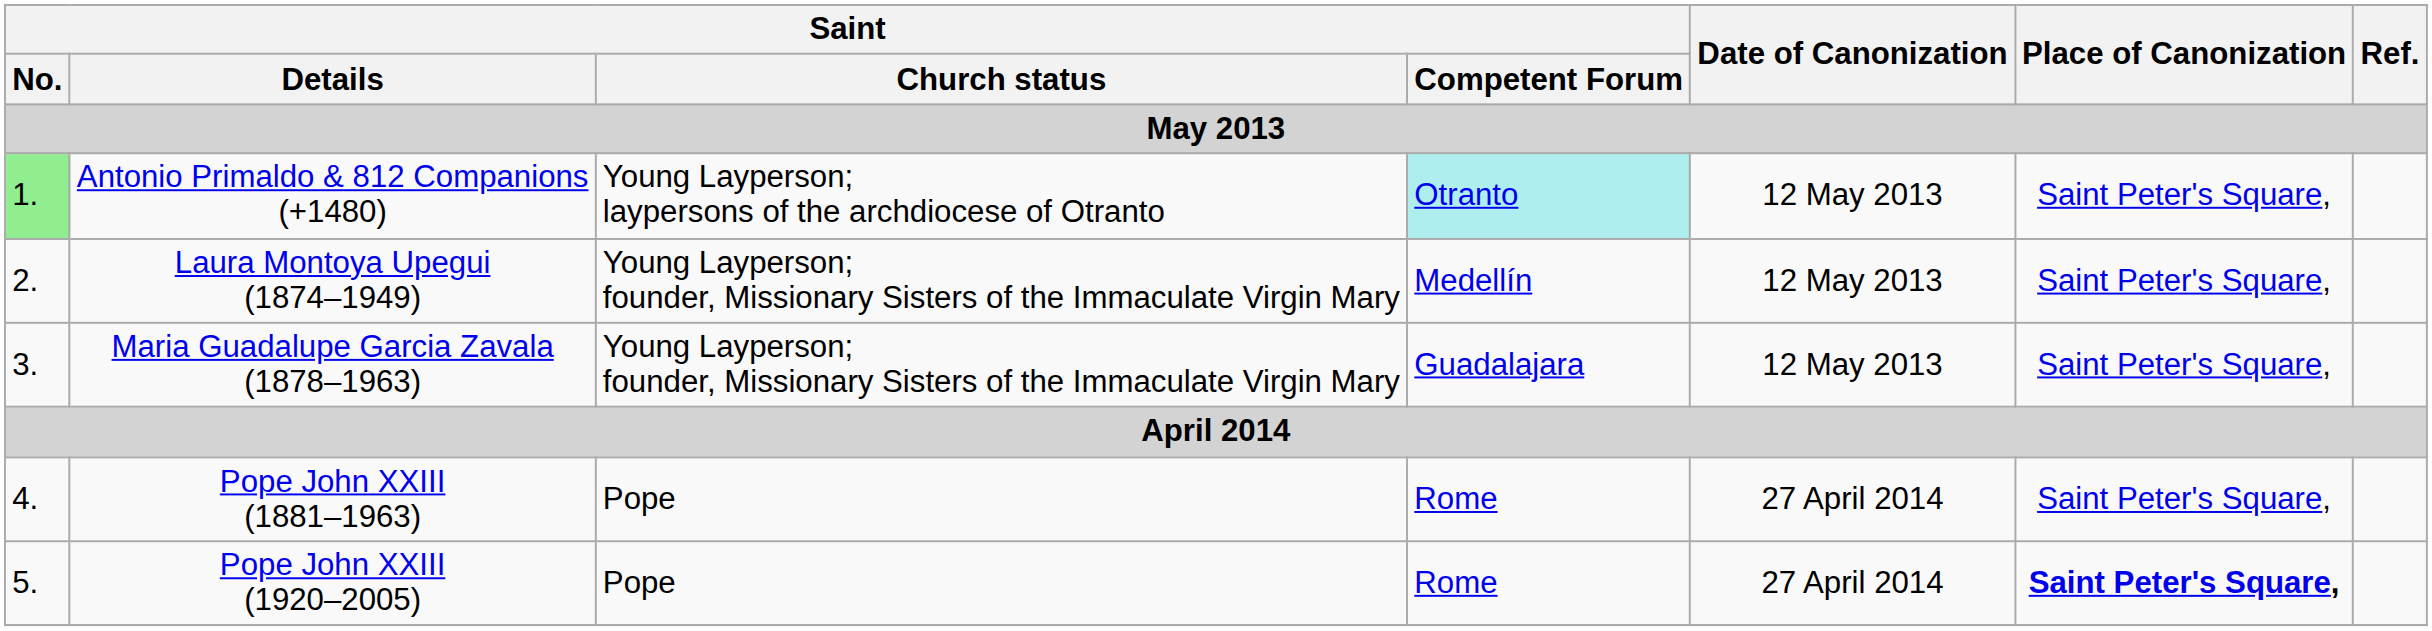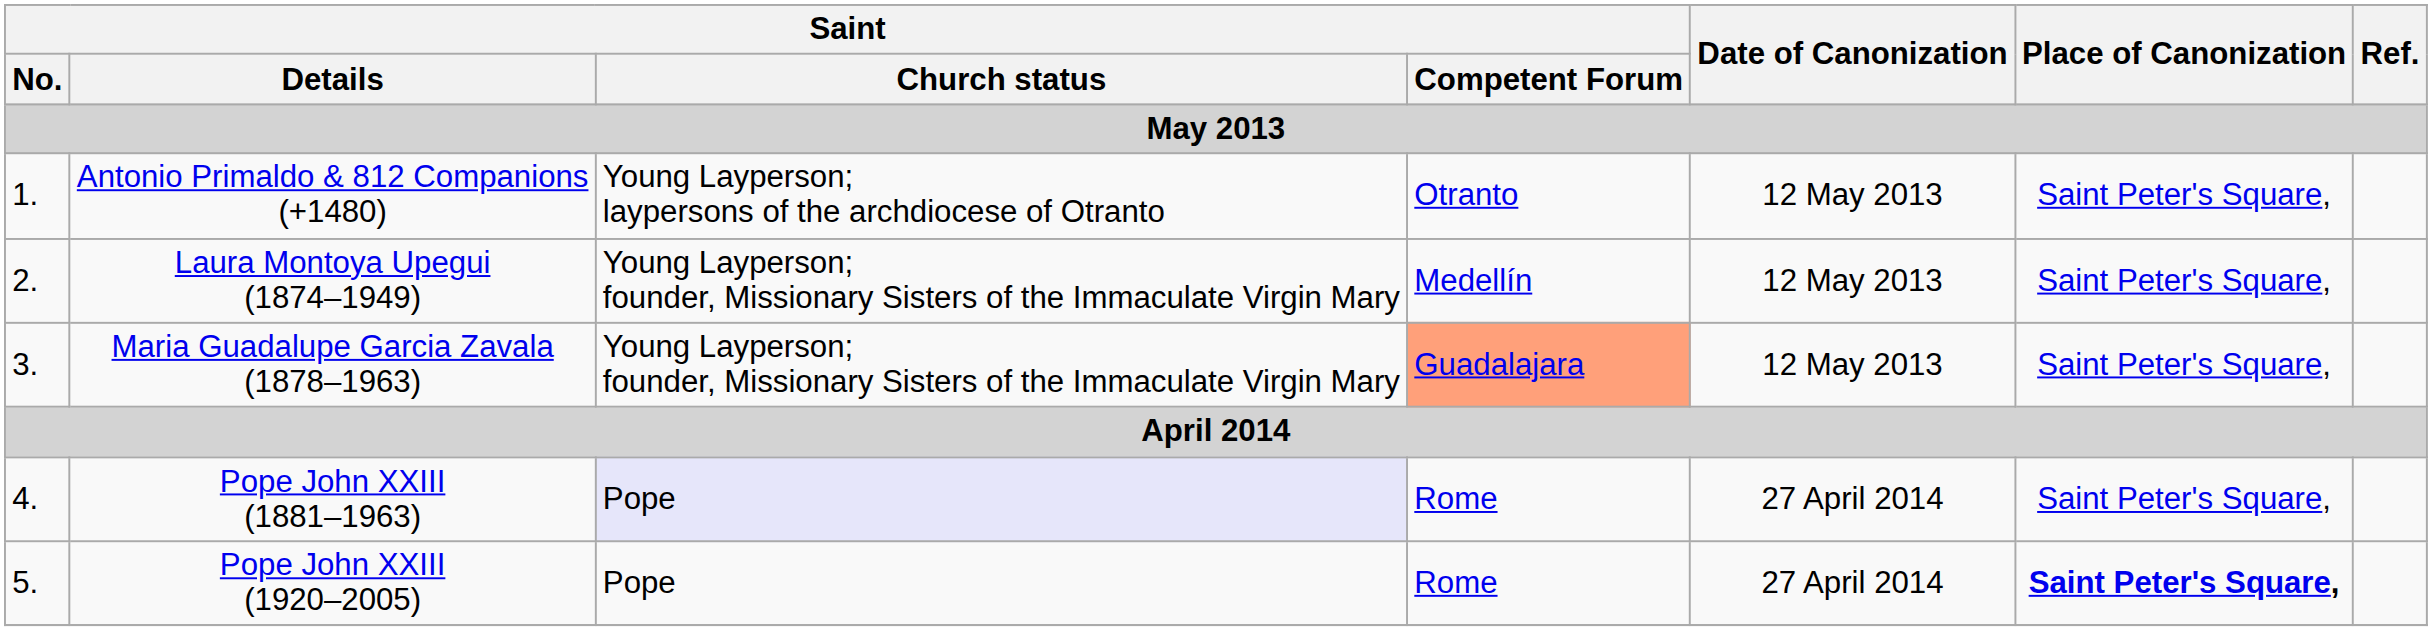(25, 195) lightgreen background -> (25, 195) no background
(1466, 195) paleturquoise background -> (1466, 195) no background
(1499, 364) no background -> (1499, 364) lightsalmon background
(639, 498) no background -> (639, 498) lavender background
